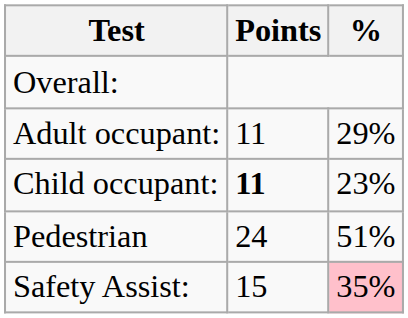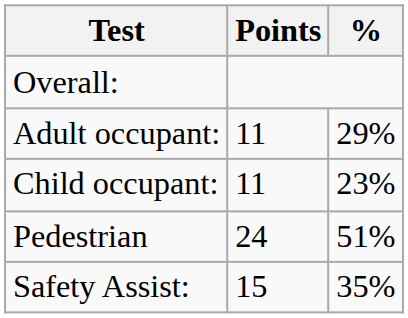(250, 184) bold -> (251, 184) normal
(366, 286) pink background -> (366, 286) no background
